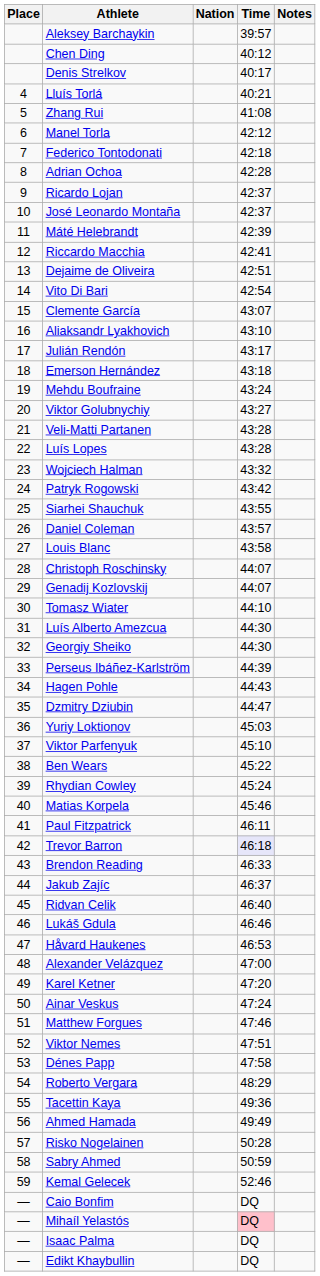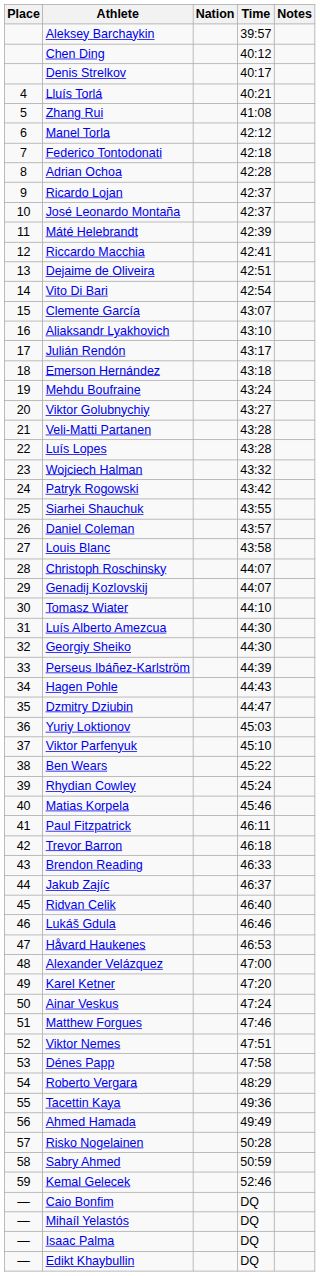(256, 845) lavender background -> (256, 845) no background
(250, 1221) pink background -> (250, 1221) no background
